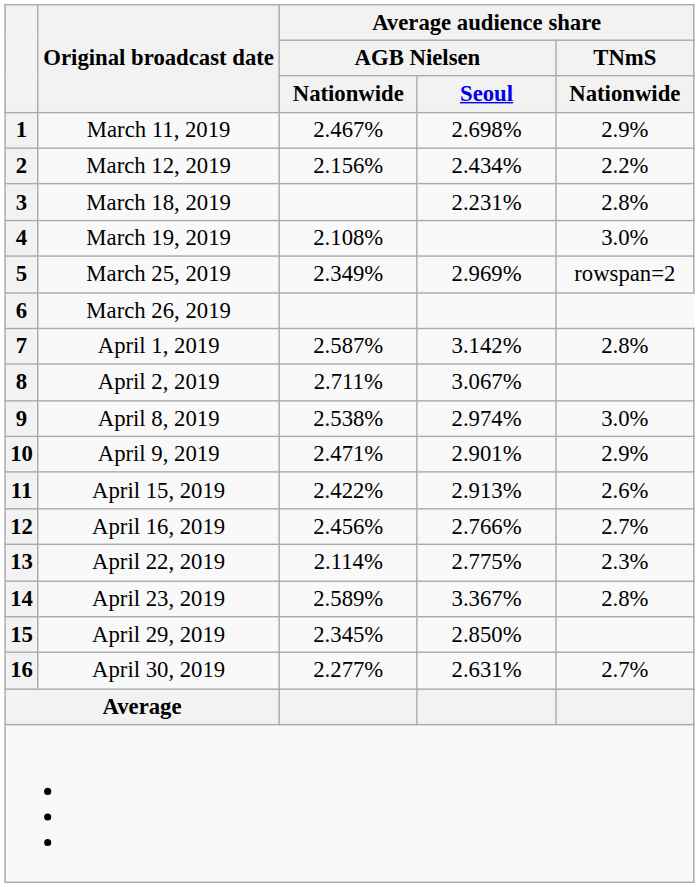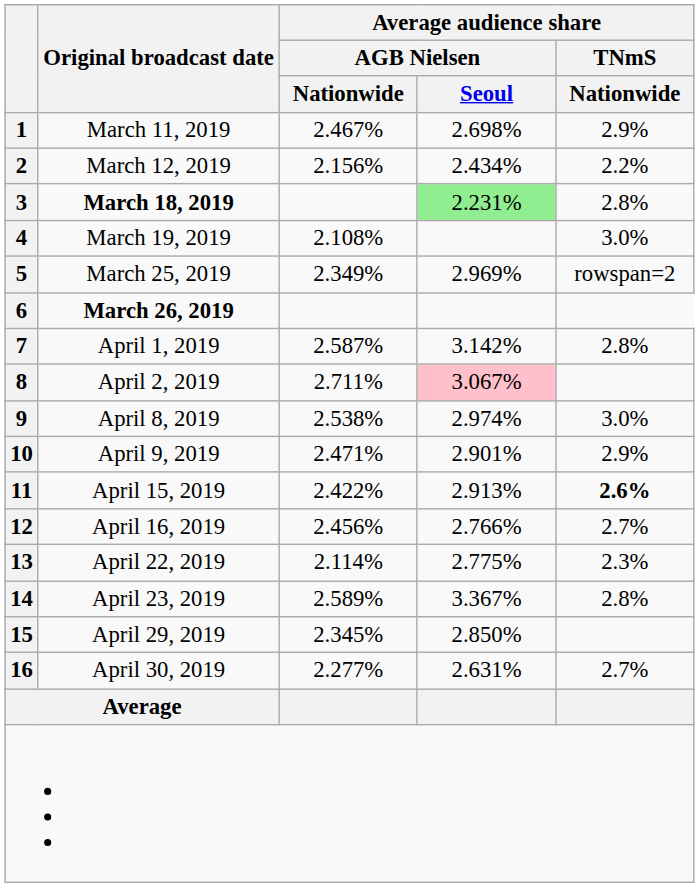(159, 201) normal -> (159, 201) bold
(487, 201) no background -> (487, 201) lightgreen background
(159, 310) normal -> (159, 310) bold
(487, 382) no background -> (487, 382) pink background
(625, 490) normal -> (625, 490) bold
